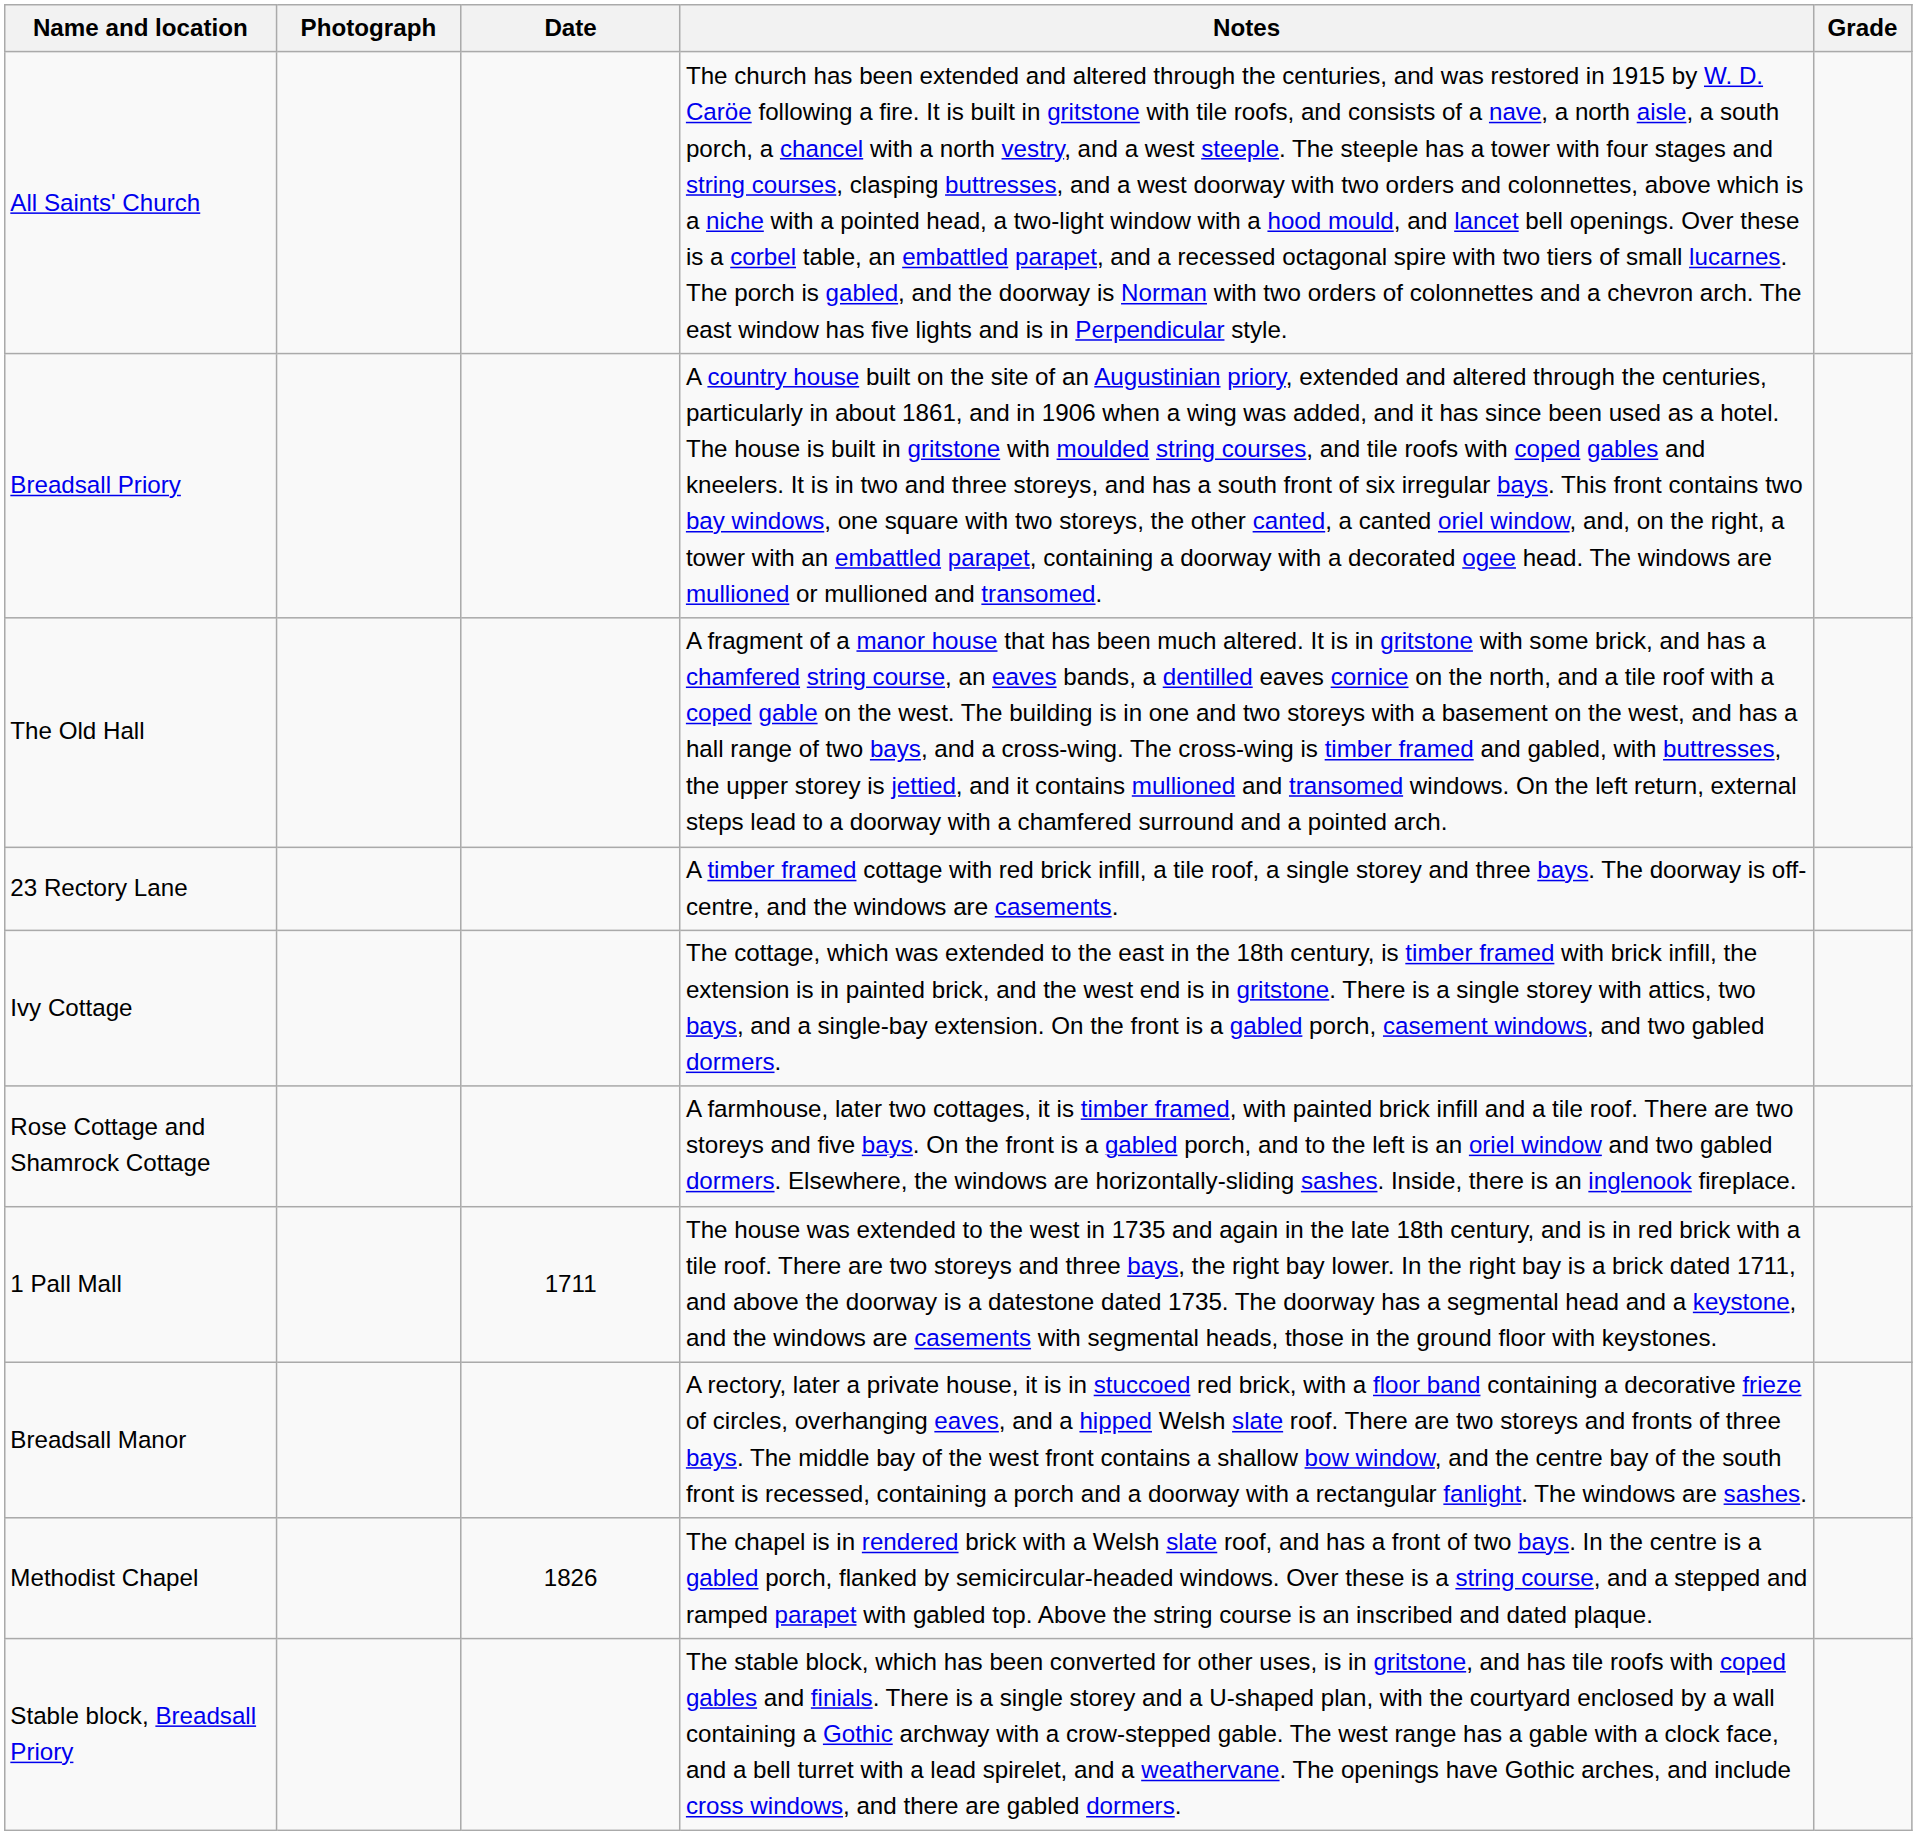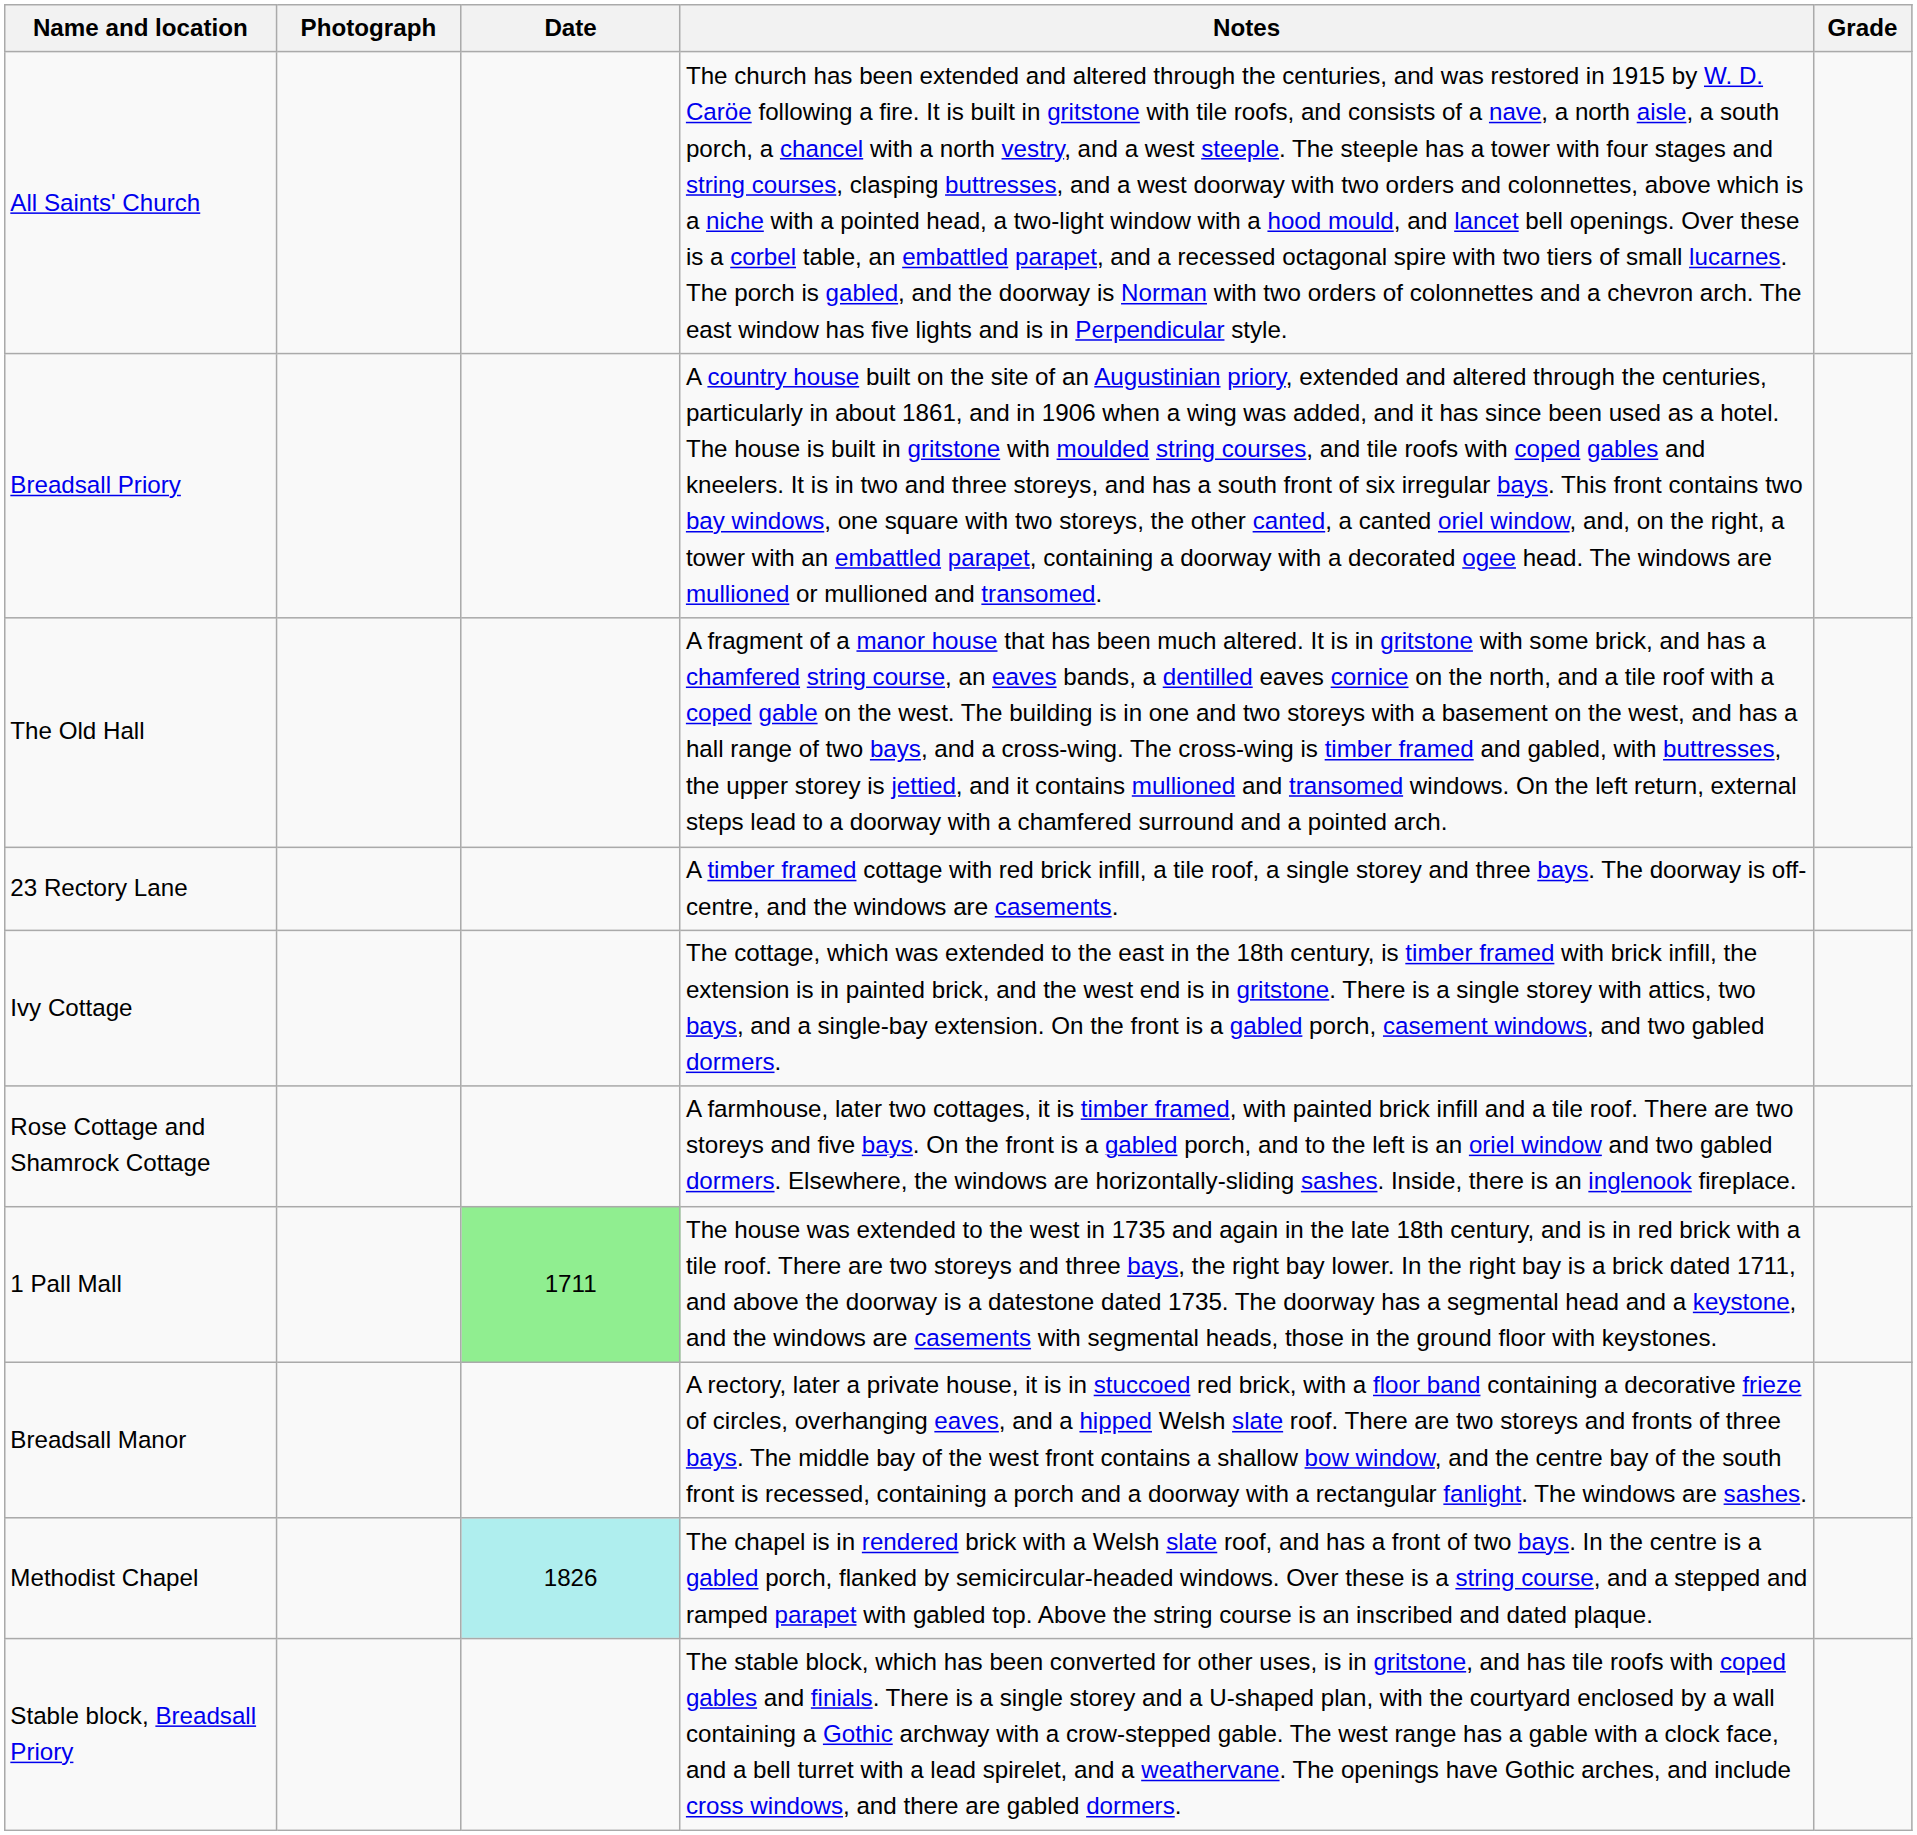(571, 1283) no background -> (571, 1283) lightgreen background
(571, 1578) no background -> (571, 1578) paleturquoise background
